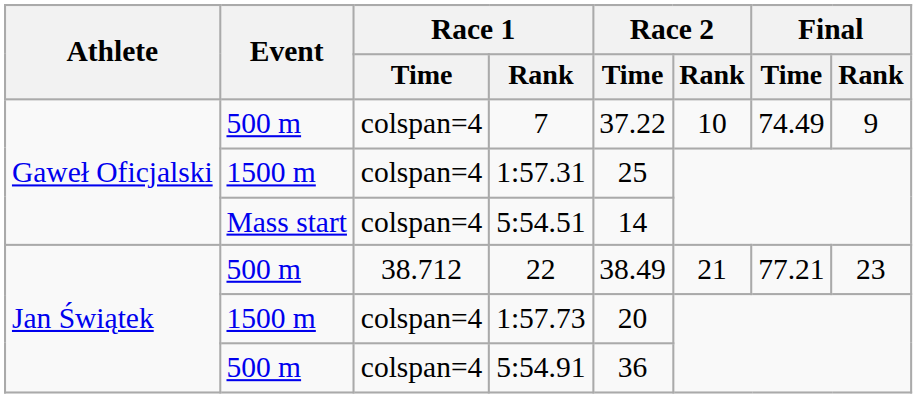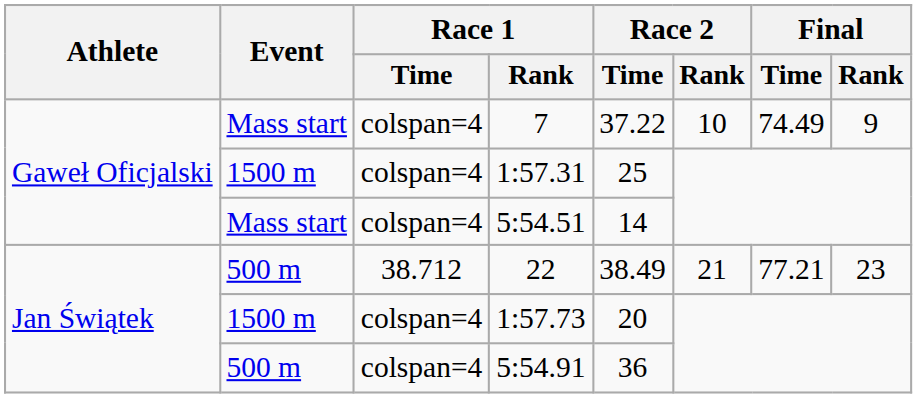(264, 123) 500 m -> (287, 123) Mass start
